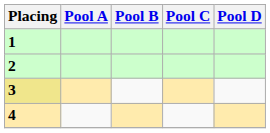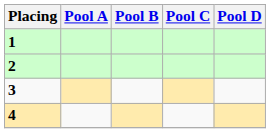(12, 90) khaki background -> (12, 90) no background
